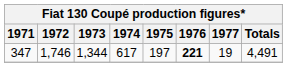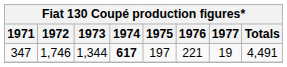(127, 53) normal -> (127, 53) bold
(192, 53) bold -> (192, 53) normal
